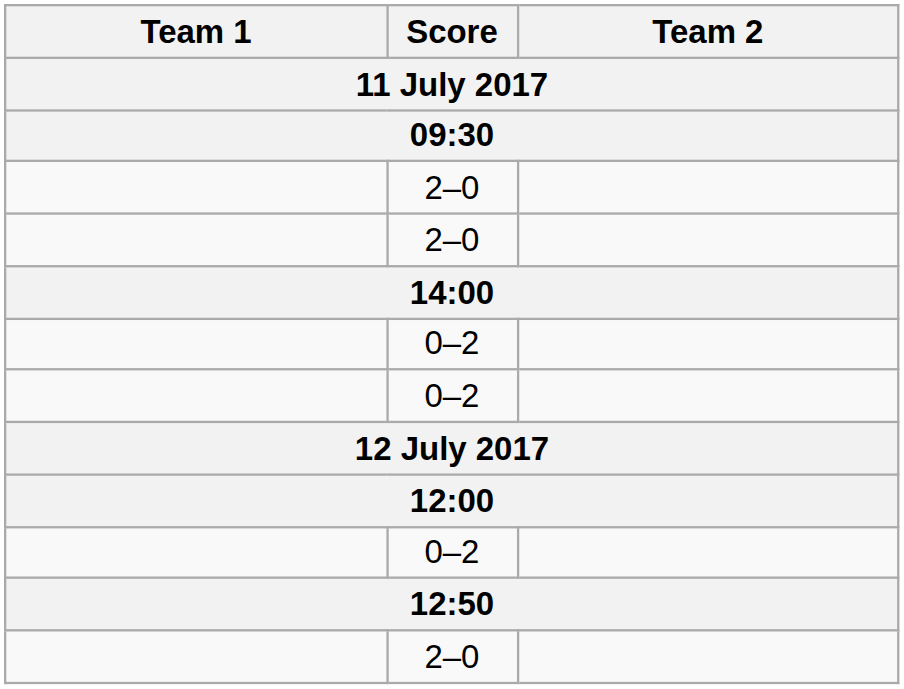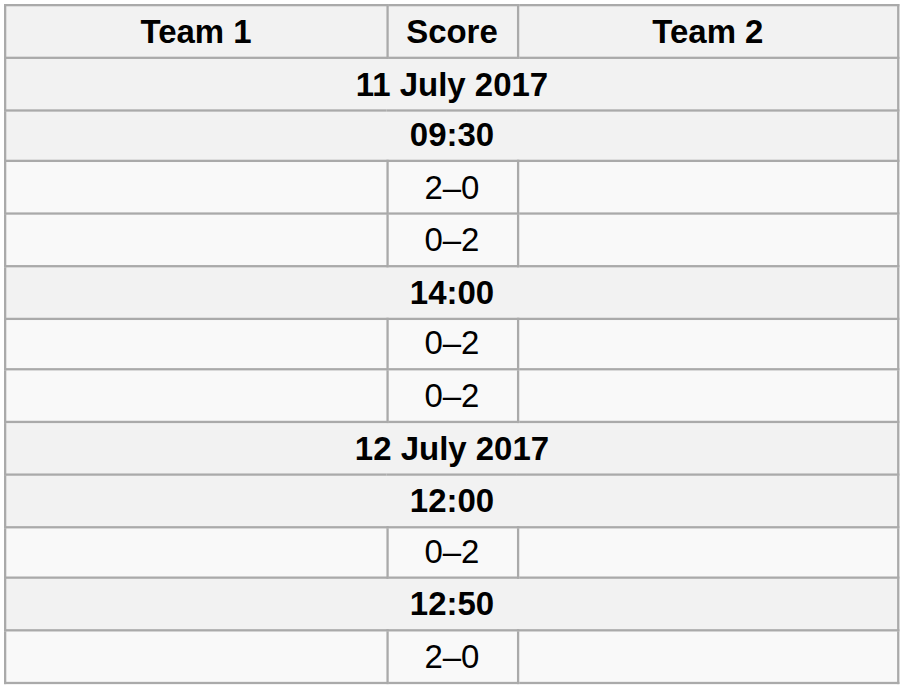(452, 240) 2–0 -> (452, 240) 0–2
